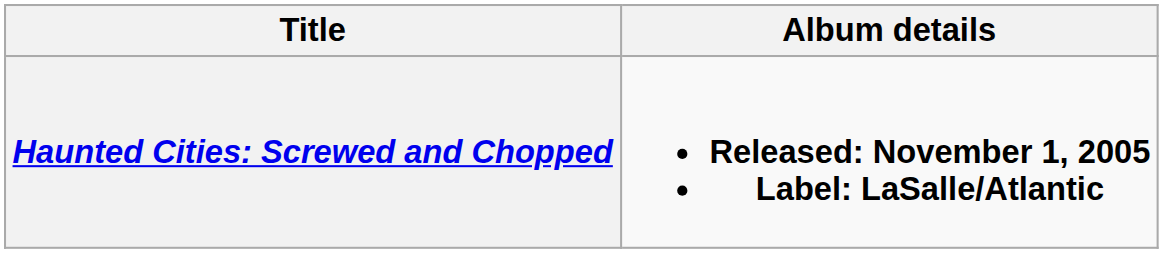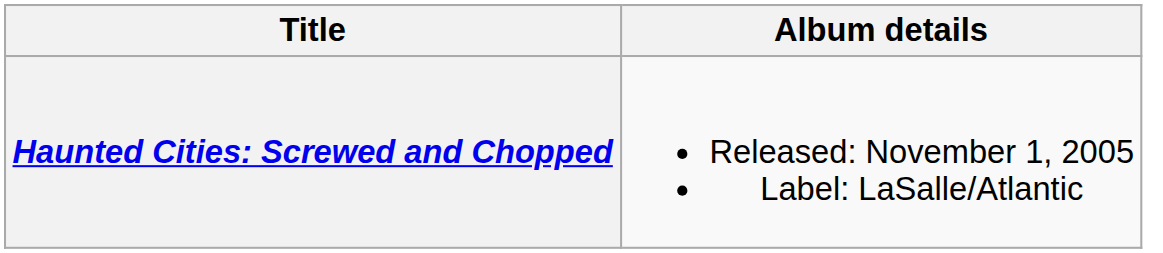(889, 170) bold -> (881, 170) normal
